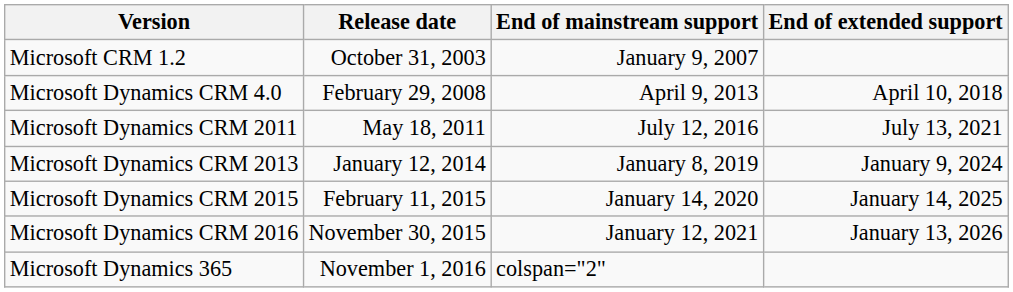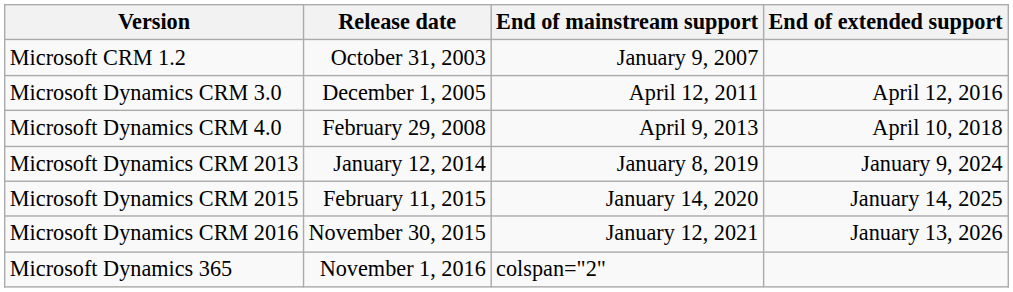+ row: (146, 92)
- row: (154, 127)
